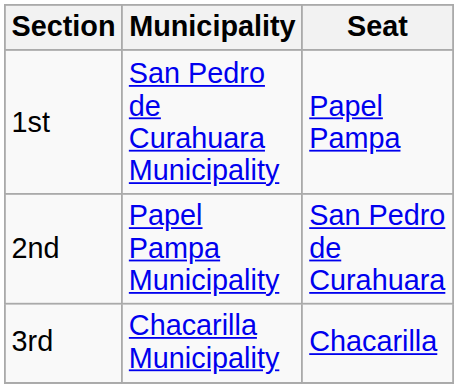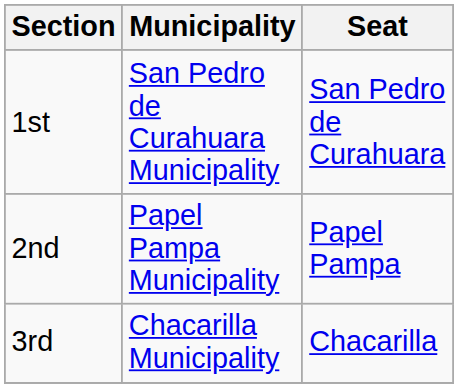(355, 121) Papel Pampa -> (377, 121) San Pedro de Curahuara
(377, 248) San Pedro de Curahuara -> (355, 248) Papel Pampa
